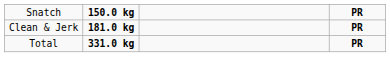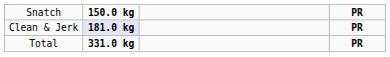(111, 28) no background -> (111, 28) lavender background
